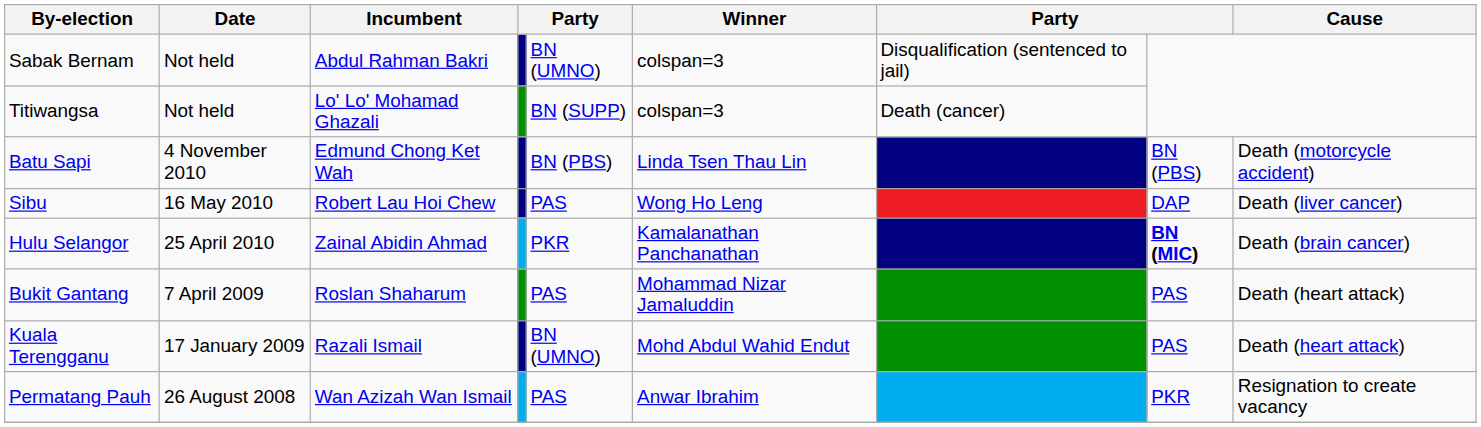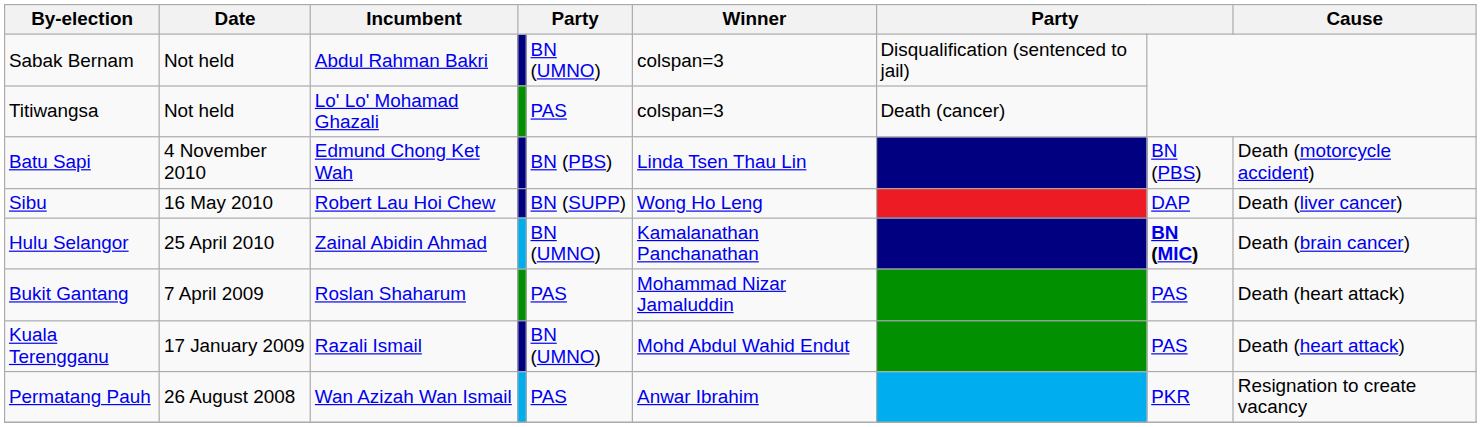(578, 111) BN (SUPP) -> (549, 111) PAS
(549, 202) PAS -> (578, 202) BN (SUPP)
(550, 243) PKR -> (566, 243) BN (UMNO)
